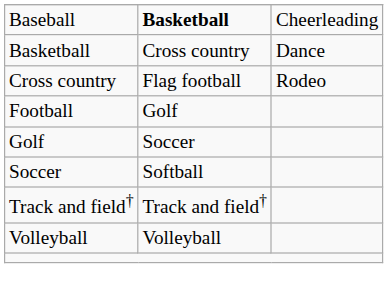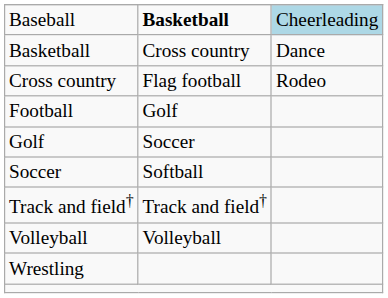(327, 19) no background -> (327, 19) lightblue background
+ row: (46, 268)
